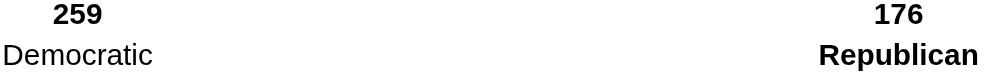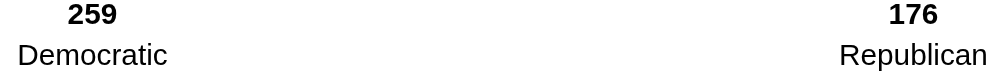(899, 54) bold -> (913, 54) normal
